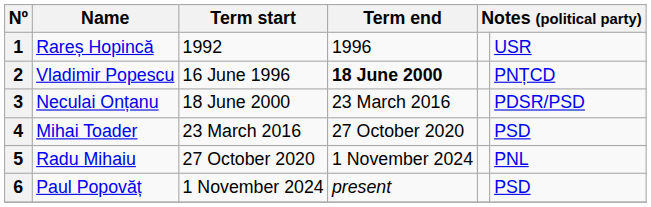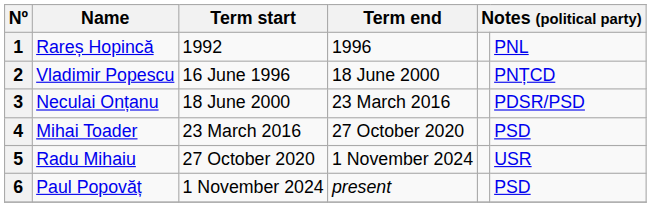(513, 46) USR -> (511, 46) PNL
(387, 74) bold -> (386, 74) normal
(511, 159) PNL -> (513, 159) USR
